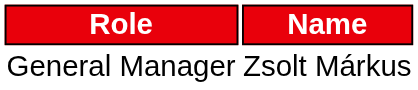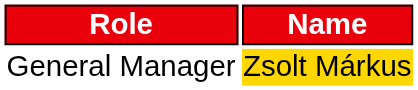(327, 66) no background -> (327, 66) gold background
